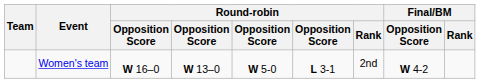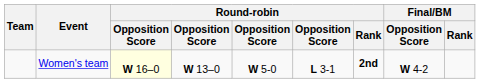(141, 70) no background -> (141, 70) lightyellow background
(368, 64) normal -> (368, 64) bold
